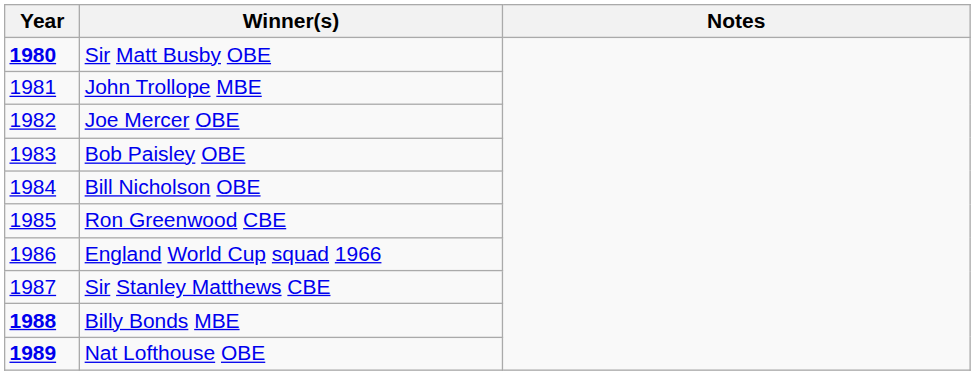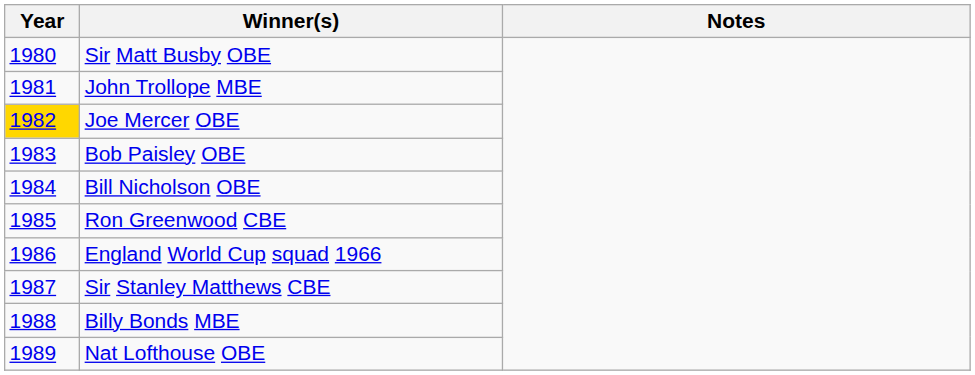(33, 54) bold -> (33, 54) normal
(33, 120) no background -> (33, 120) gold background
(33, 320) bold -> (33, 320) normal
(33, 353) bold -> (33, 353) normal
